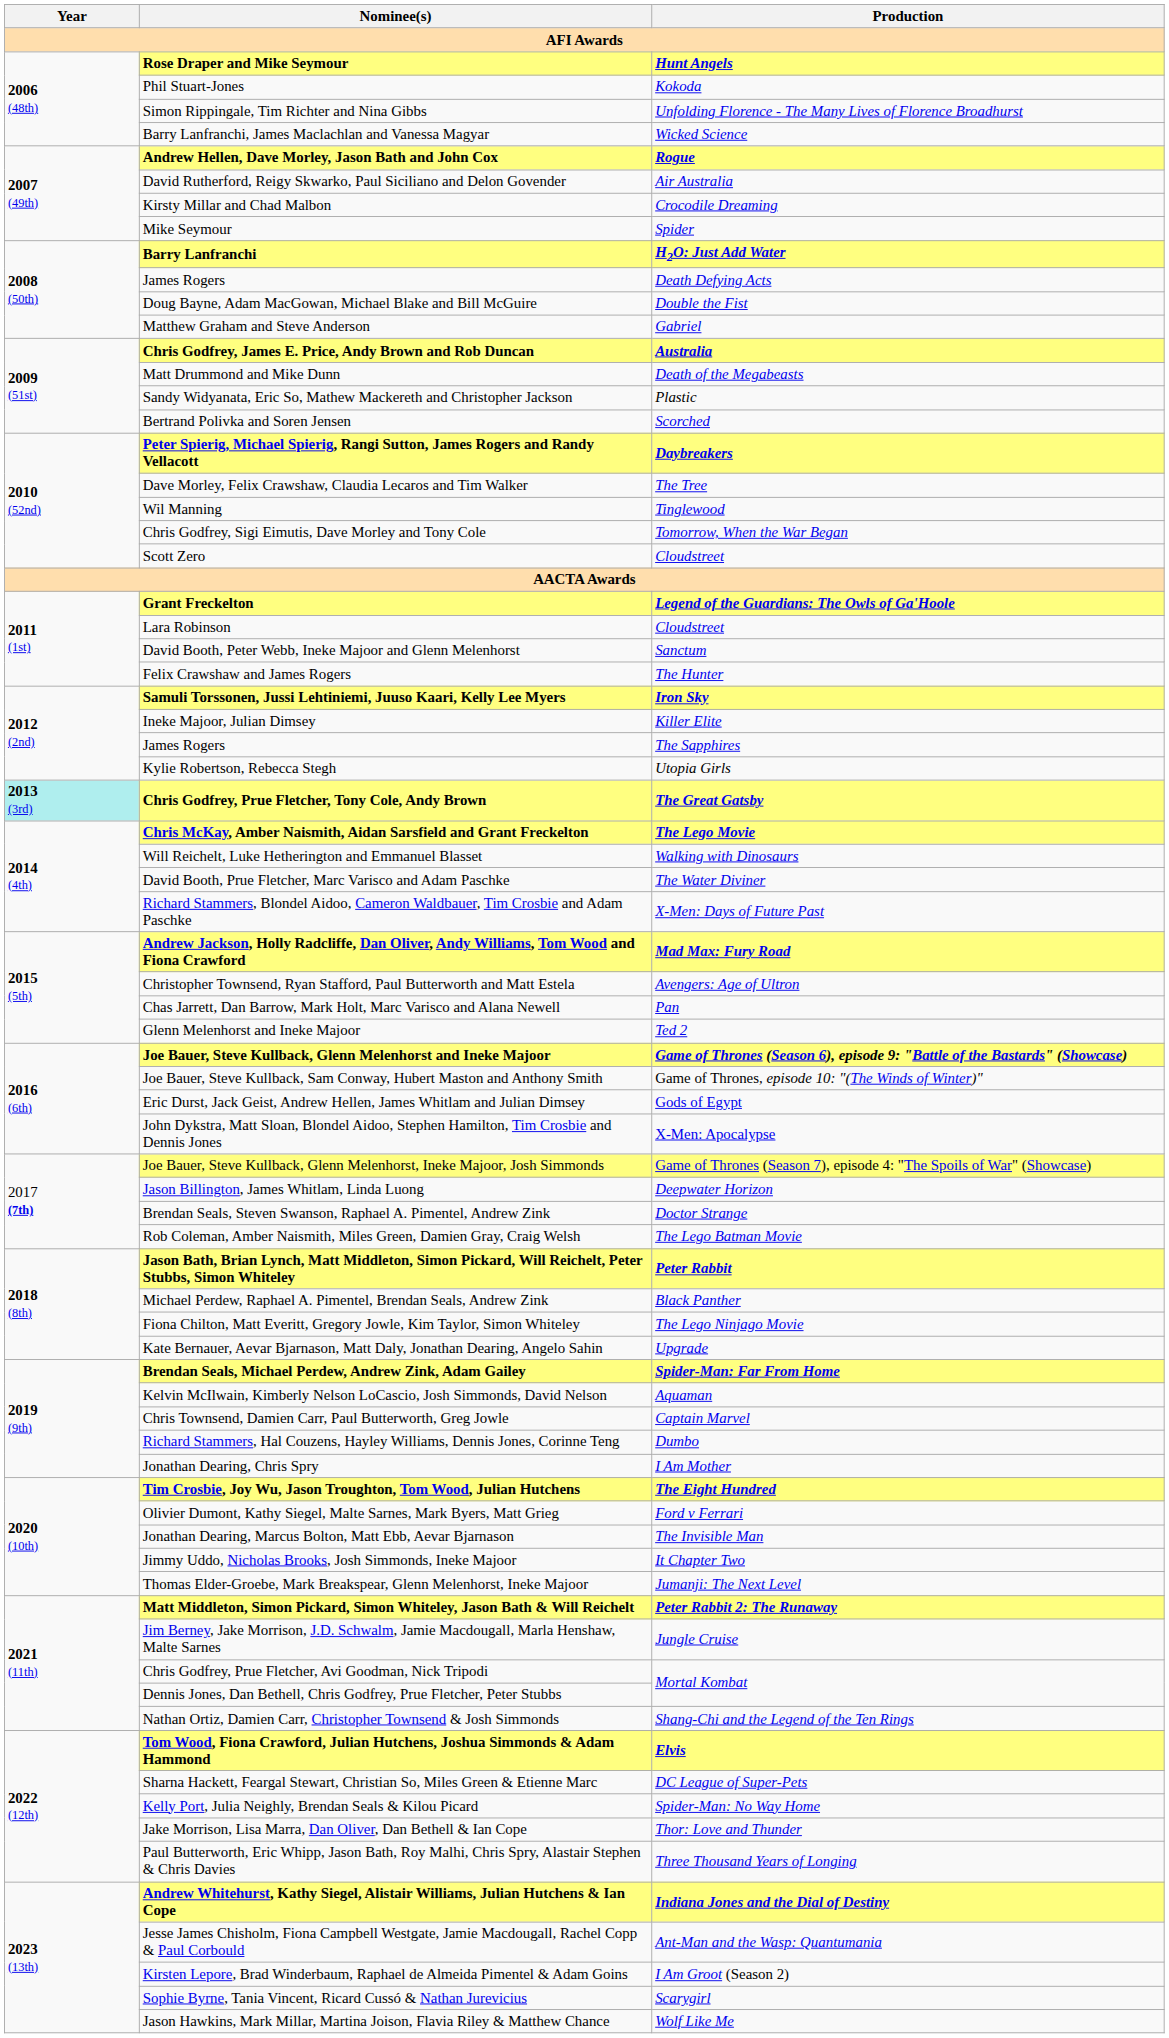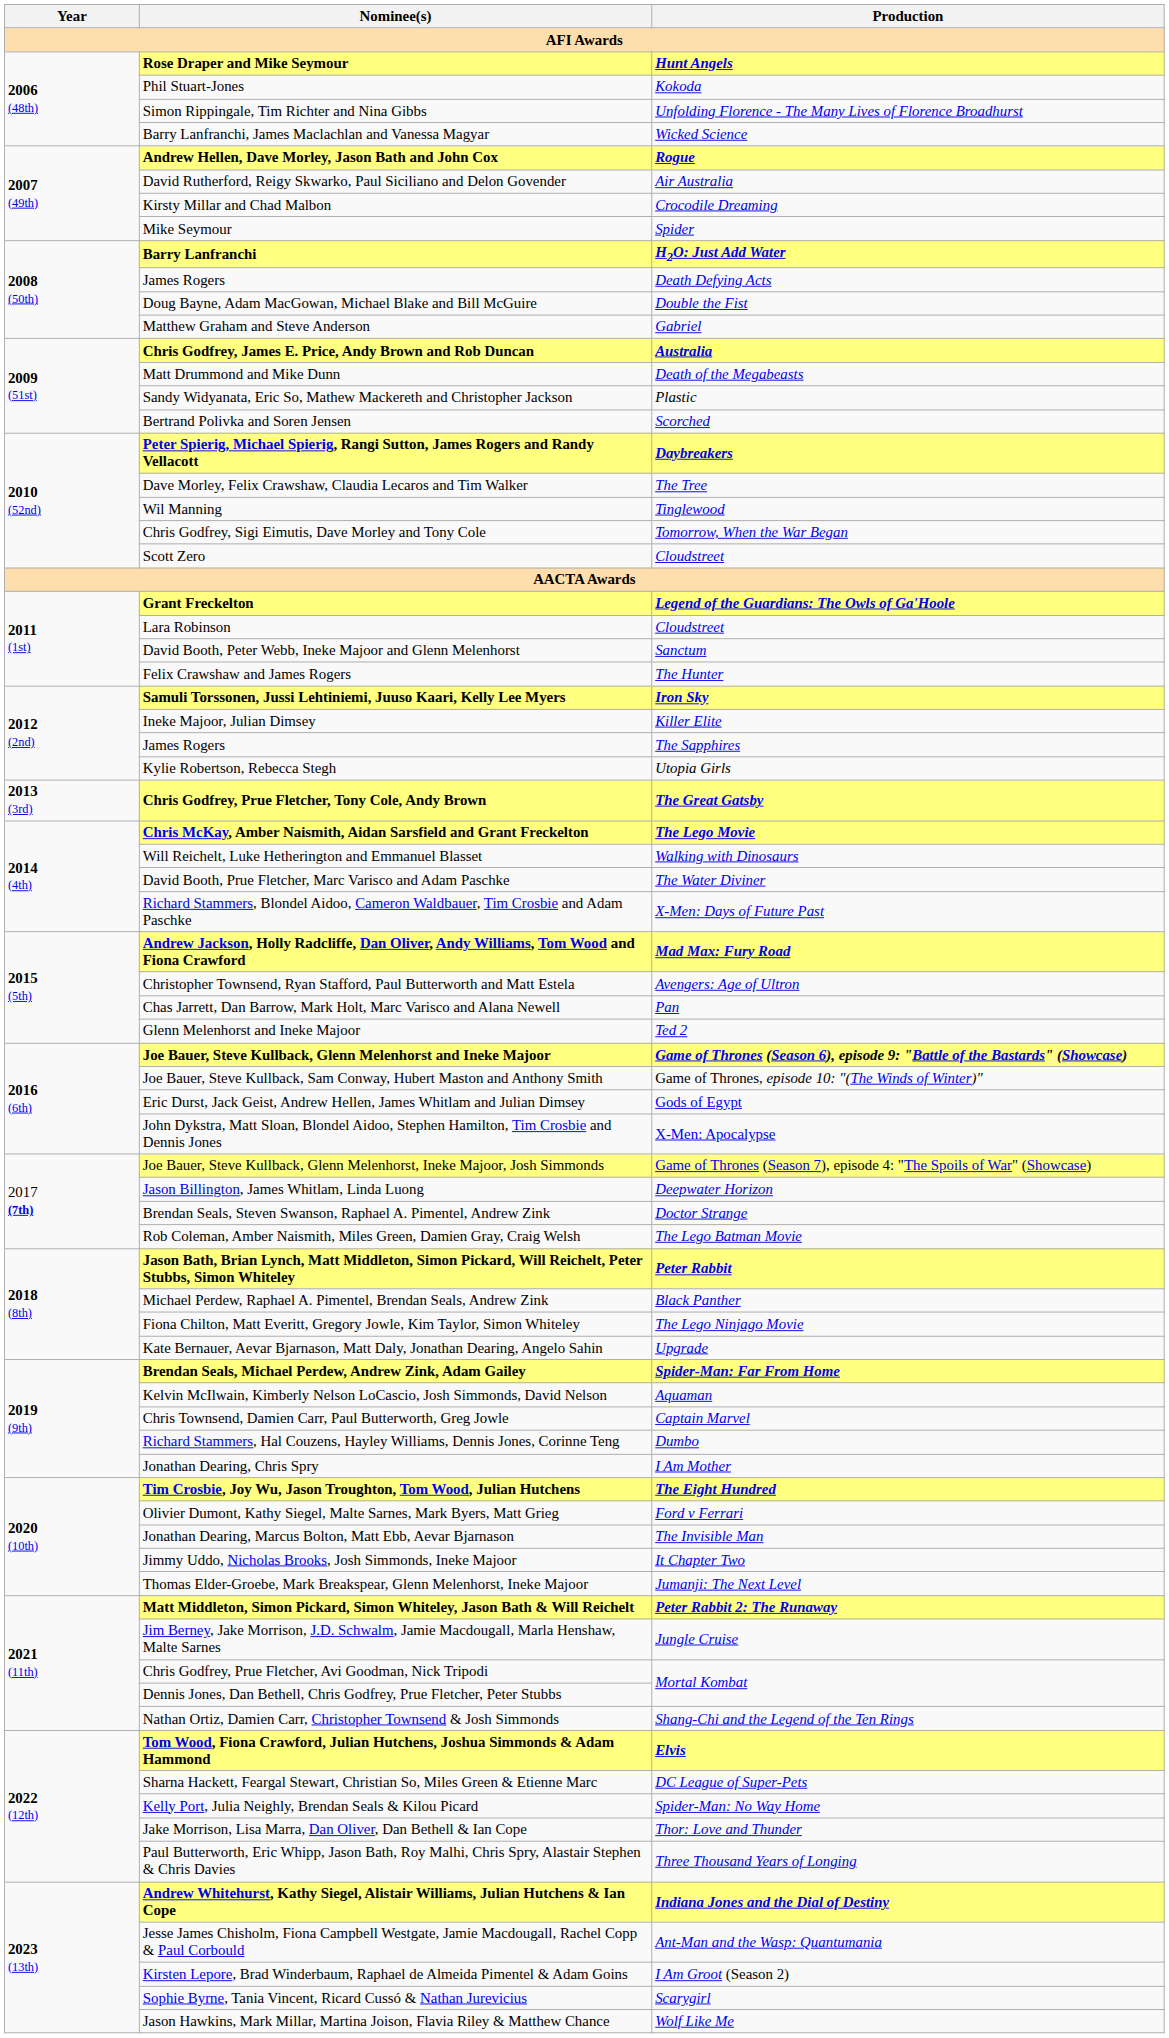(23, 800) paleturquoise background -> (23, 800) no background
